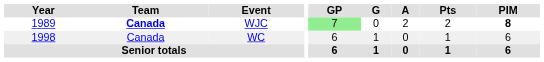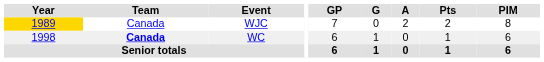(43, 24) no background -> (43, 24) gold background
(146, 24) bold -> (146, 24) normal
(334, 24) lightgreen background -> (334, 24) no background
(508, 24) bold -> (508, 24) normal
(146, 37) normal -> (146, 37) bold
